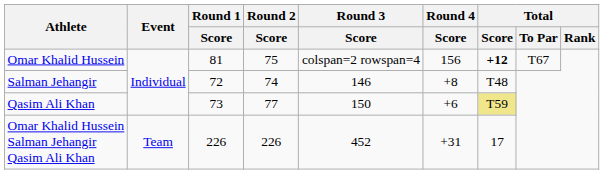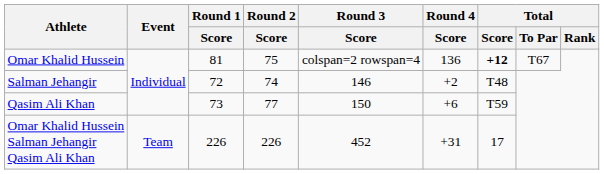(451, 60) 156 -> (451, 60) 136
(451, 82) +8 -> (451, 82) +2
(497, 104) khaki background -> (497, 104) no background
